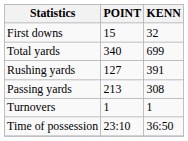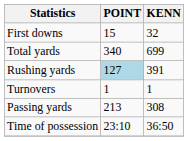(112, 70) no background -> (112, 70) lightblue background
rows swapped: (39, 88) <-> (31, 107)
